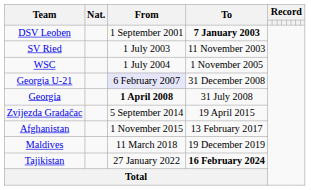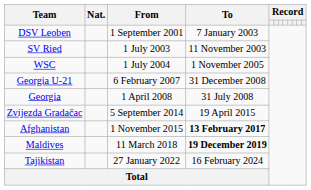(227, 33) bold -> (227, 33) normal
(147, 81) lavender background -> (147, 81) no background
(147, 97) bold -> (147, 97) normal
(227, 129) normal -> (227, 129) bold
(227, 145) normal -> (227, 145) bold
(227, 161) bold -> (227, 161) normal
